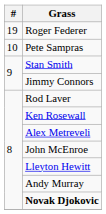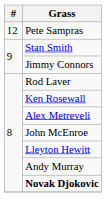- row: (56, 30)
(12, 47) 10 -> (12, 30) 12
